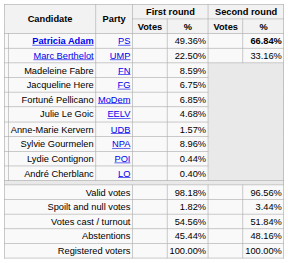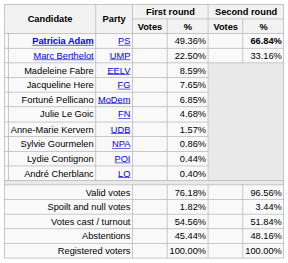(124, 71) FN -> (119, 71) EELV
(193, 85) 6.75% -> (193, 85) 7.65%
(119, 115) EELV -> (124, 115) FN
(193, 144) 8.96% -> (193, 144) 0.86%
(190, 192) 98.18% -> (190, 192) 76.18%
